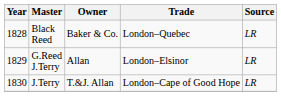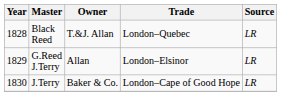(92, 34) Baker & Co. -> (90, 34) T.&J. Allan
(90, 83) T.&J. Allan -> (92, 83) Baker & Co.
